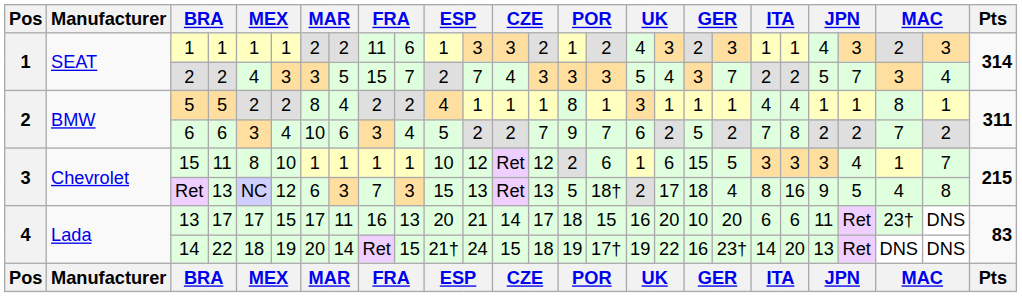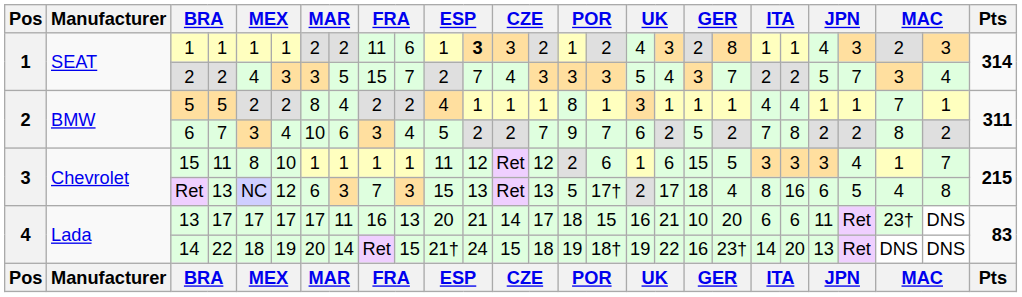(478, 47) normal -> (478, 47) bold
(732, 47) 3 -> (732, 47) 8
(899, 105) 8 -> (899, 105) 7
(222, 134) 6 -> (222, 134) 7
(899, 134) 7 -> (899, 134) 8
(444, 162) 10 -> (444, 162) 11
(606, 191) 18† -> (606, 191) 17†
(824, 191) 9 -> (824, 191) 6
(286, 220) 15 -> (286, 220) 17
(669, 220) 20 -> (669, 220) 21
(606, 248) 17† -> (606, 248) 18†
